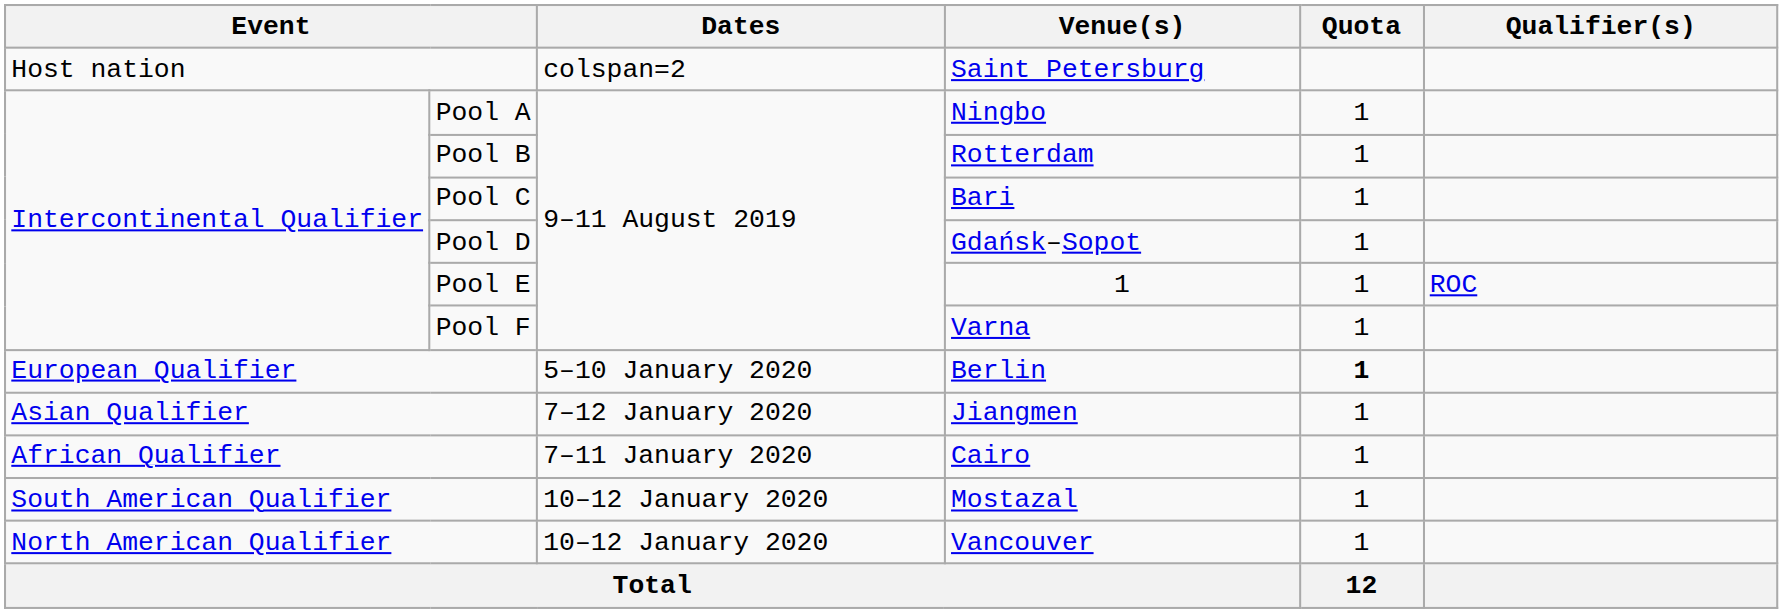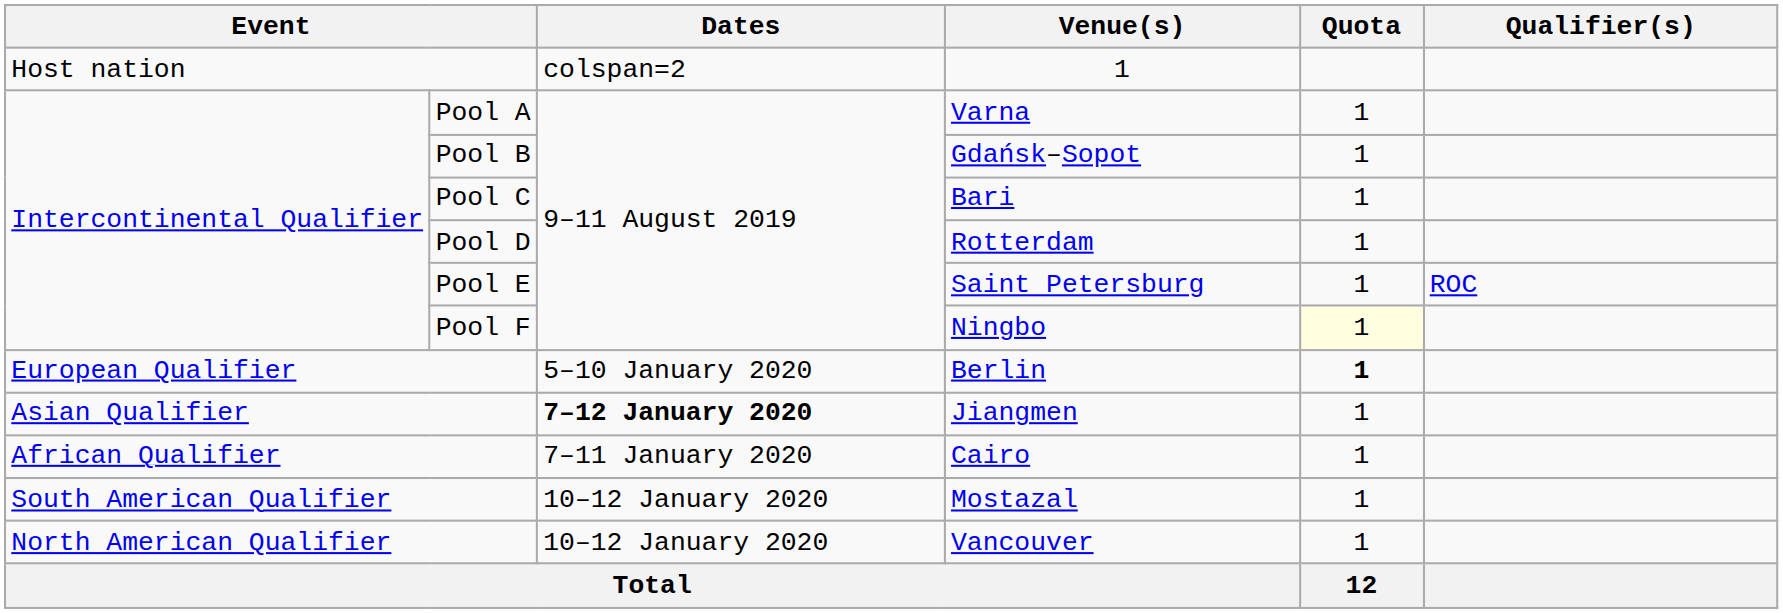(1078, 70) Saint Petersburg -> (1122, 70) 1
(999, 113) Ningbo -> (991, 113) Varna
(1022, 156) Rotterdam -> (1046, 156) Gdańsk–Sopot
(1046, 242) Gdańsk–Sopot -> (1022, 242) Rotterdam
(1122, 285) 1 -> (1078, 285) Saint Petersburg
(991, 328) Varna -> (999, 328) Ningbo
(1361, 328) no background -> (1361, 328) lightyellow background
(678, 414) normal -> (678, 414) bold
